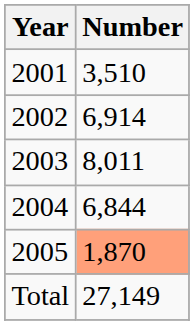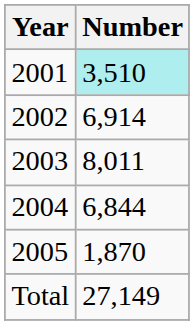(114, 71) no background -> (114, 71) paleturquoise background
(114, 251) lightsalmon background -> (114, 251) no background
